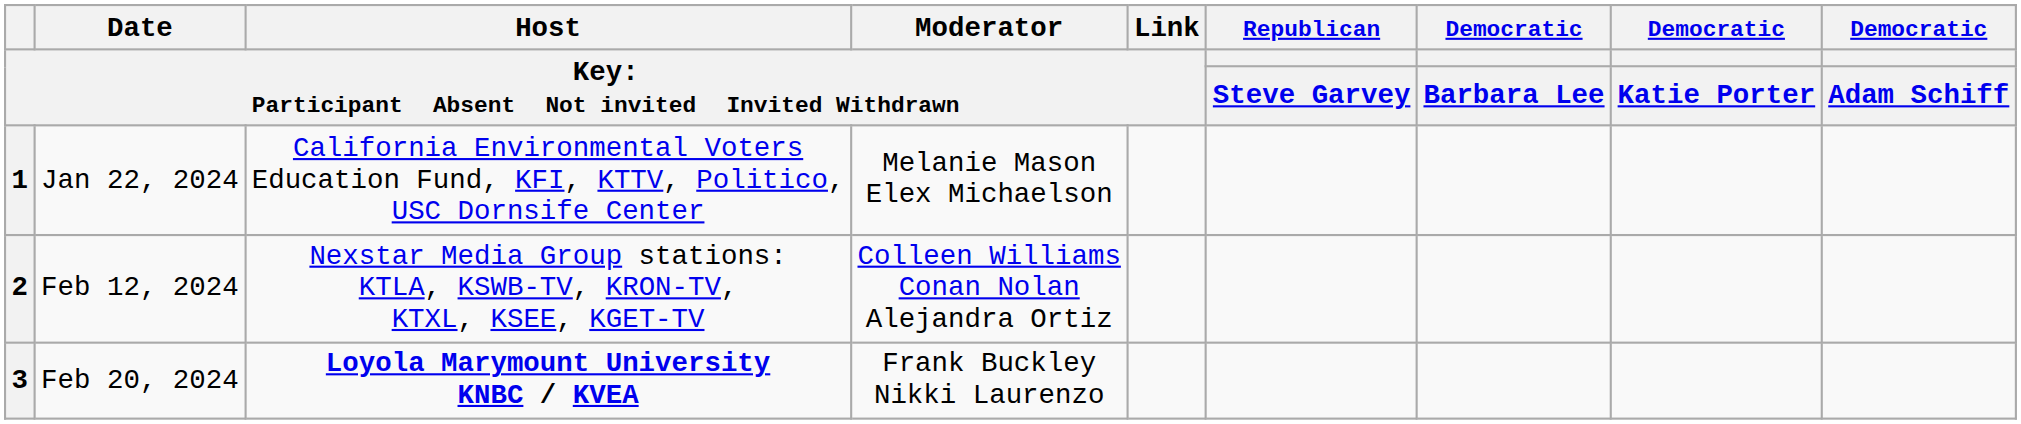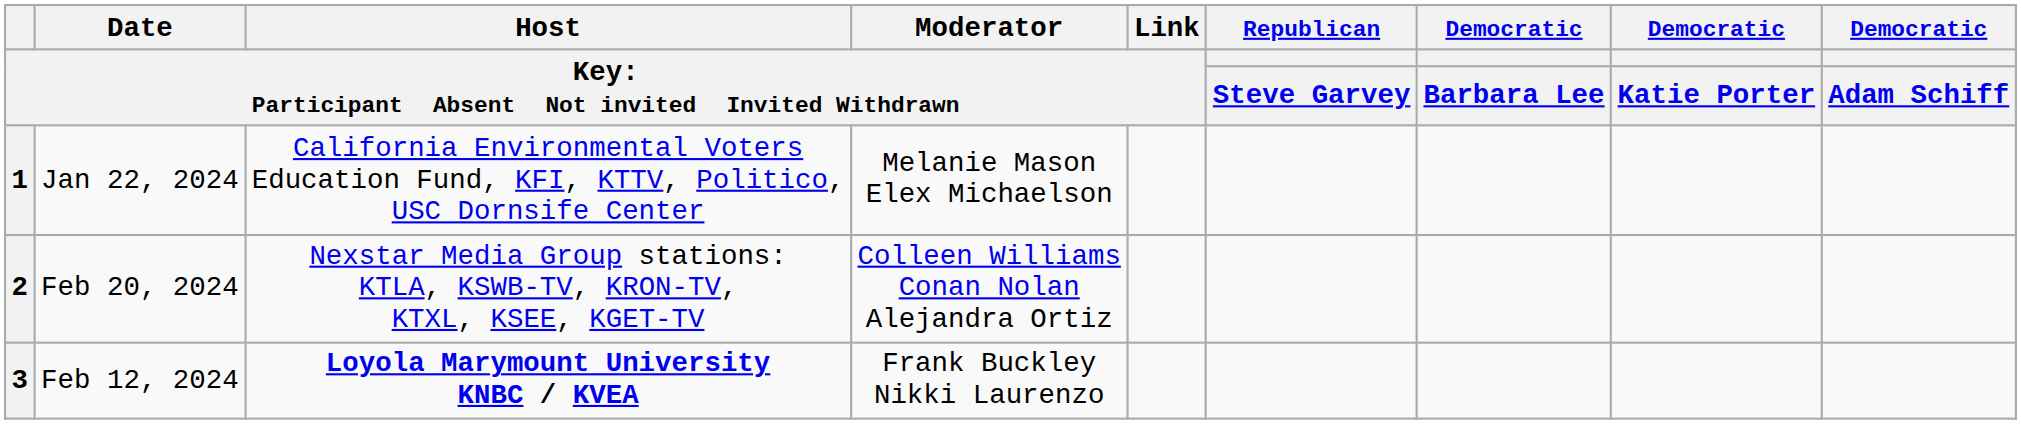(140, 288) Feb 12, 2024 -> (140, 288) Feb 20, 2024
(140, 380) Feb 20, 2024 -> (140, 380) Feb 12, 2024
